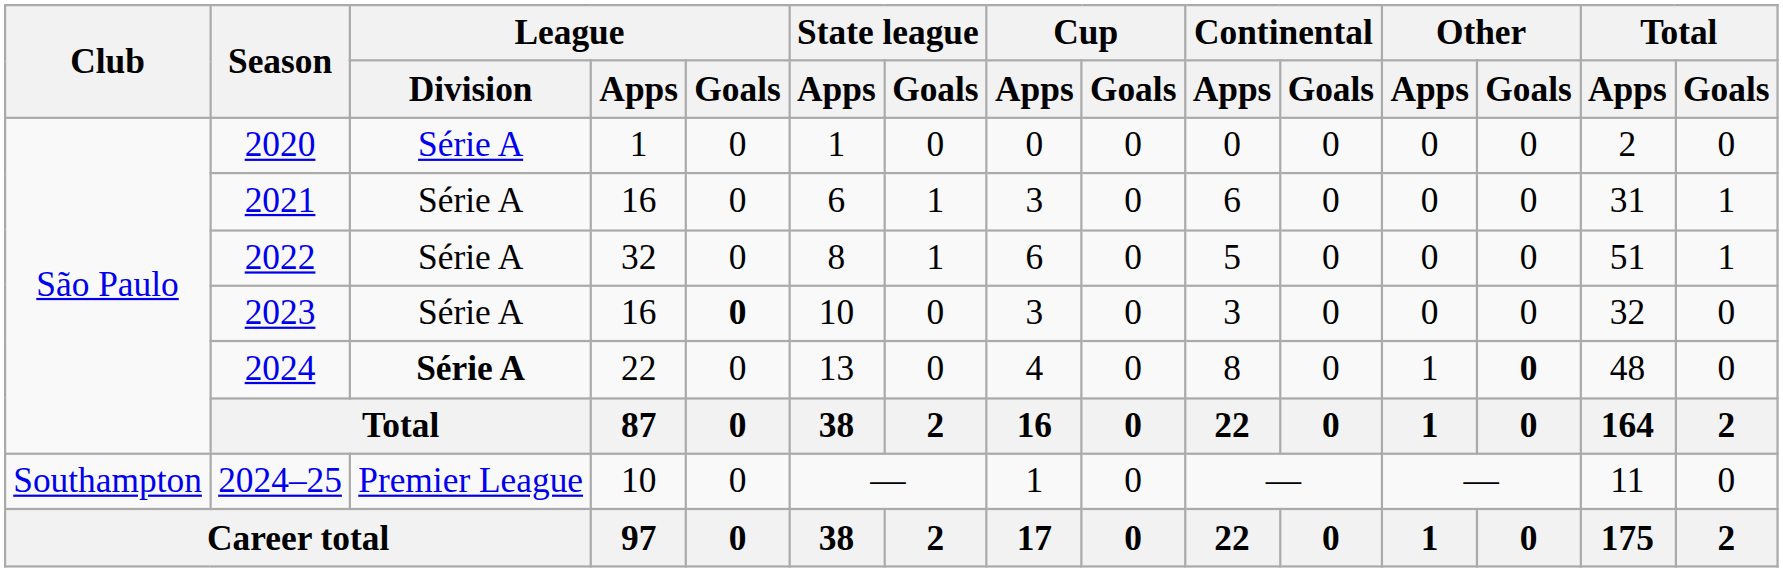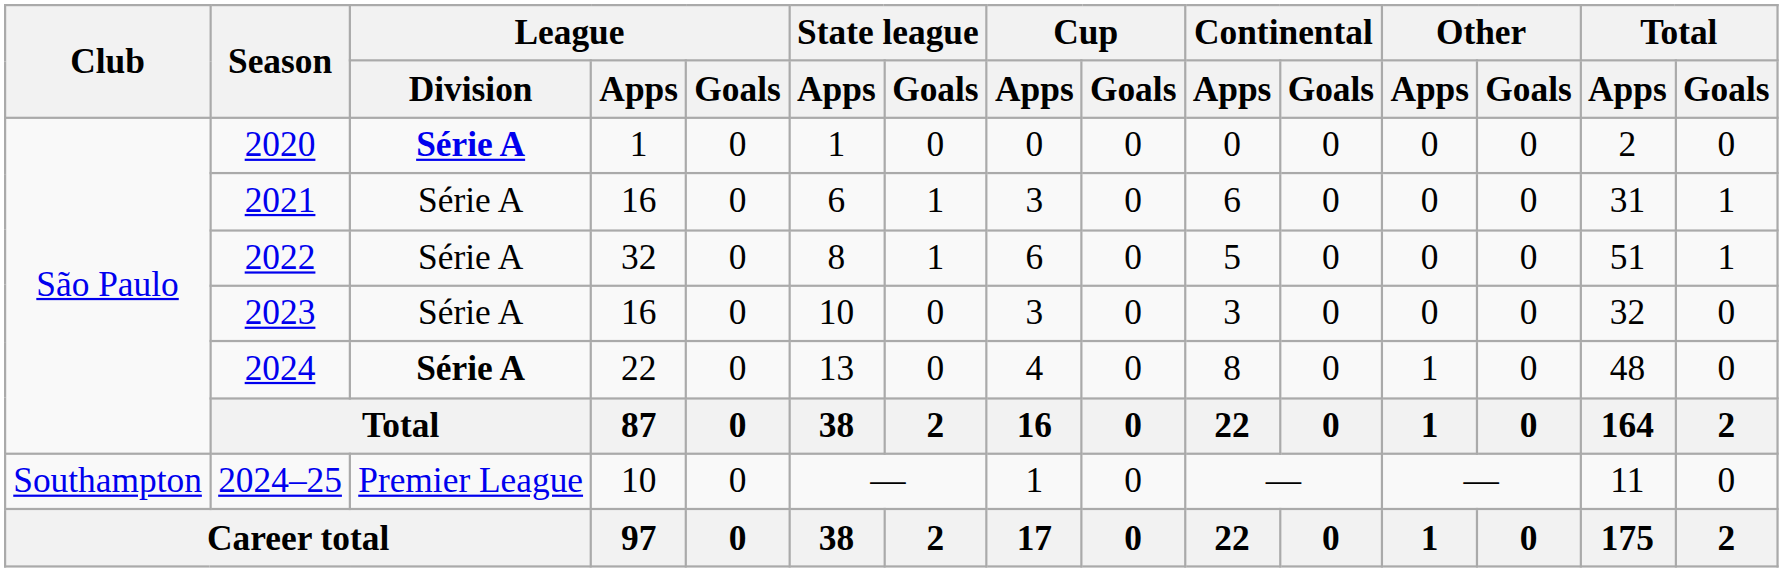(471, 144) normal -> (471, 144) bold
(738, 312) bold -> (738, 312) normal
(1529, 369) bold -> (1529, 369) normal
